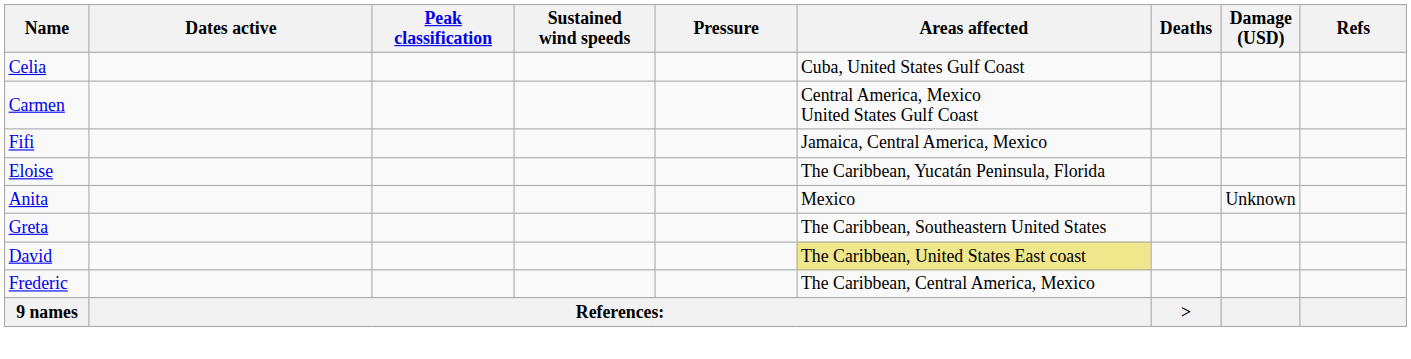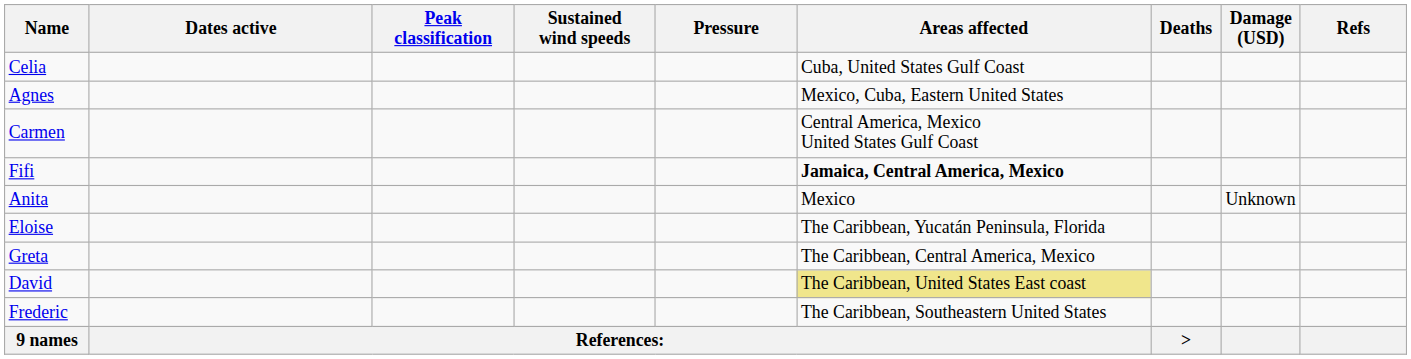+ row: (31, 94)
(924, 143) normal -> (932, 171) bold
rows swapped: (31, 171) <-> (28, 199)
(954, 227) The Caribbean, Southeastern United States -> (948, 255) The Caribbean, Central America, Mexico
(948, 283) The Caribbean, Central America, Mexico -> (954, 312) The Caribbean, Southeastern United States
